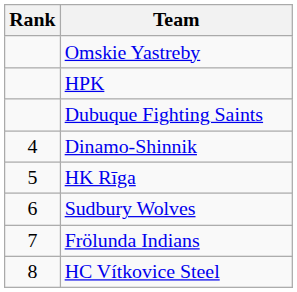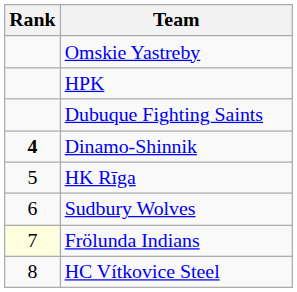(32, 146) normal -> (32, 146) bold
(32, 240) no background -> (32, 240) lightyellow background
